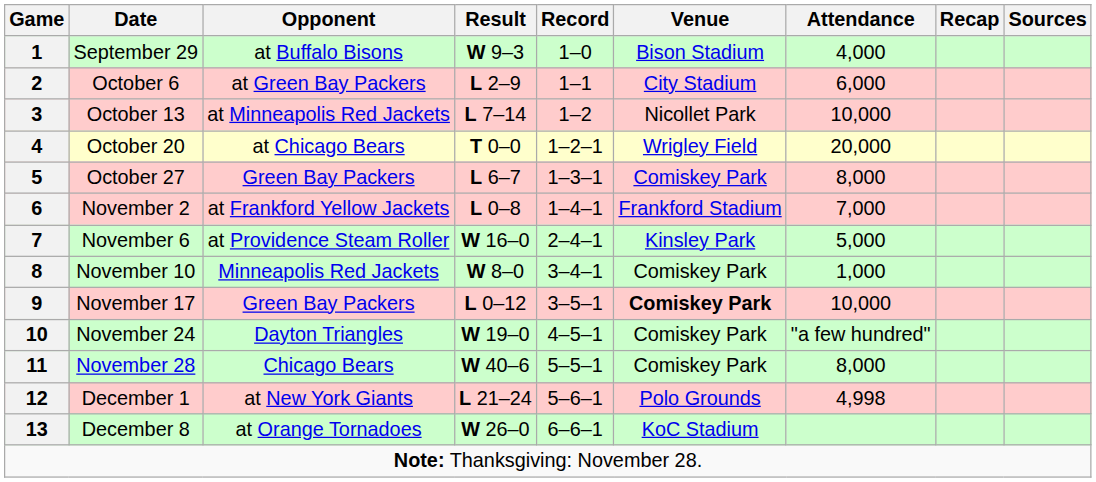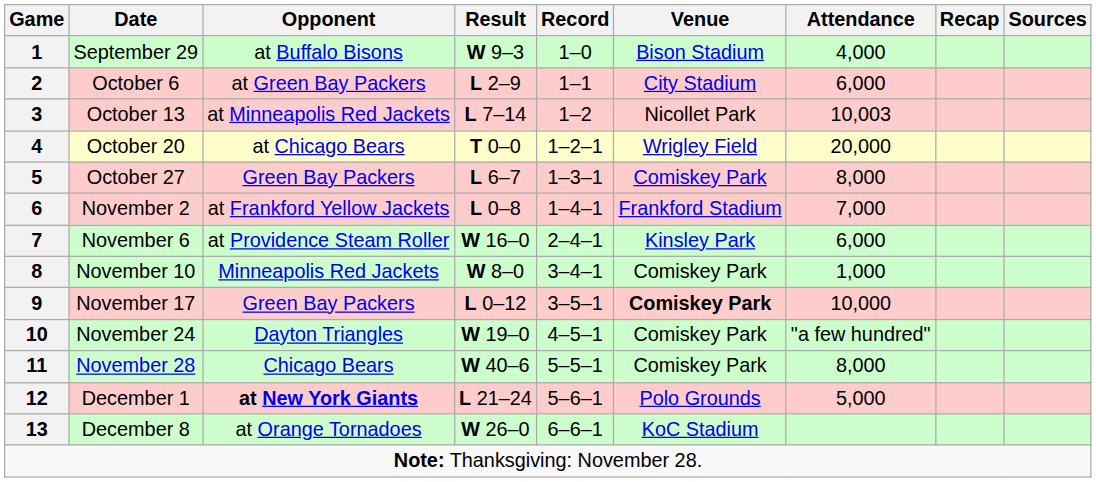(861, 114) 10,000 -> (861, 114) 10,003
(861, 240) 5,000 -> (861, 240) 6,000
(329, 397) normal -> (329, 397) bold
(861, 397) 4,998 -> (861, 397) 5,000
